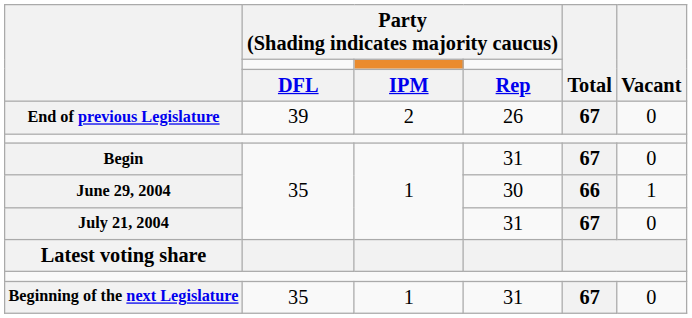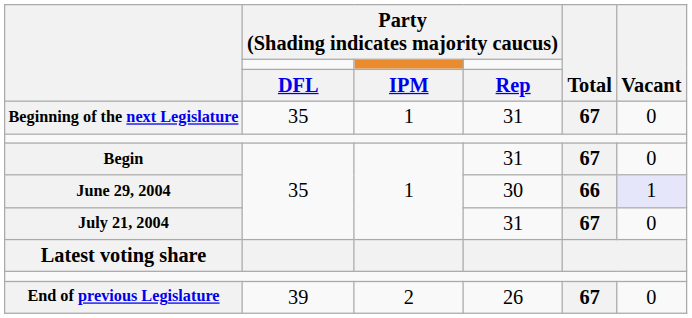rows swapped: (123, 117) <-> (123, 297)
(651, 191) no background -> (651, 191) lavender background
